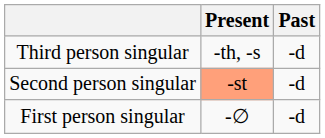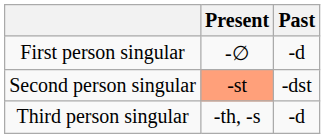rows swapped: (103, 116) <-> (103, 52)
(297, 83) -d -> (297, 85) -dst
